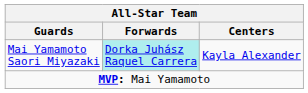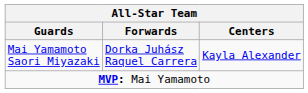(151, 55) paleturquoise background -> (151, 55) no background
